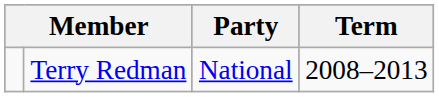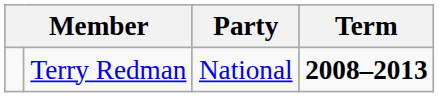(366, 69) normal -> (366, 69) bold
